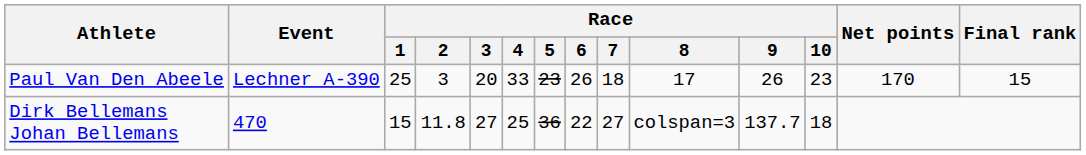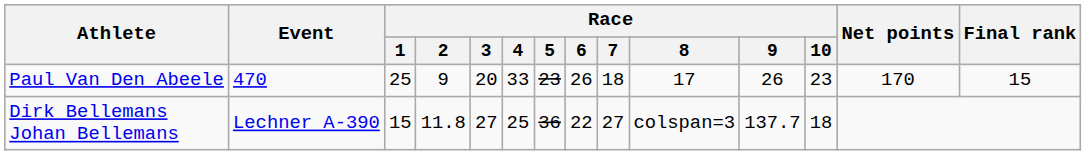(306, 80) Lechner A-390 -> (250, 80) 470
(443, 80) 3 -> (443, 80) 9
(250, 123) 470 -> (306, 123) Lechner A-390
